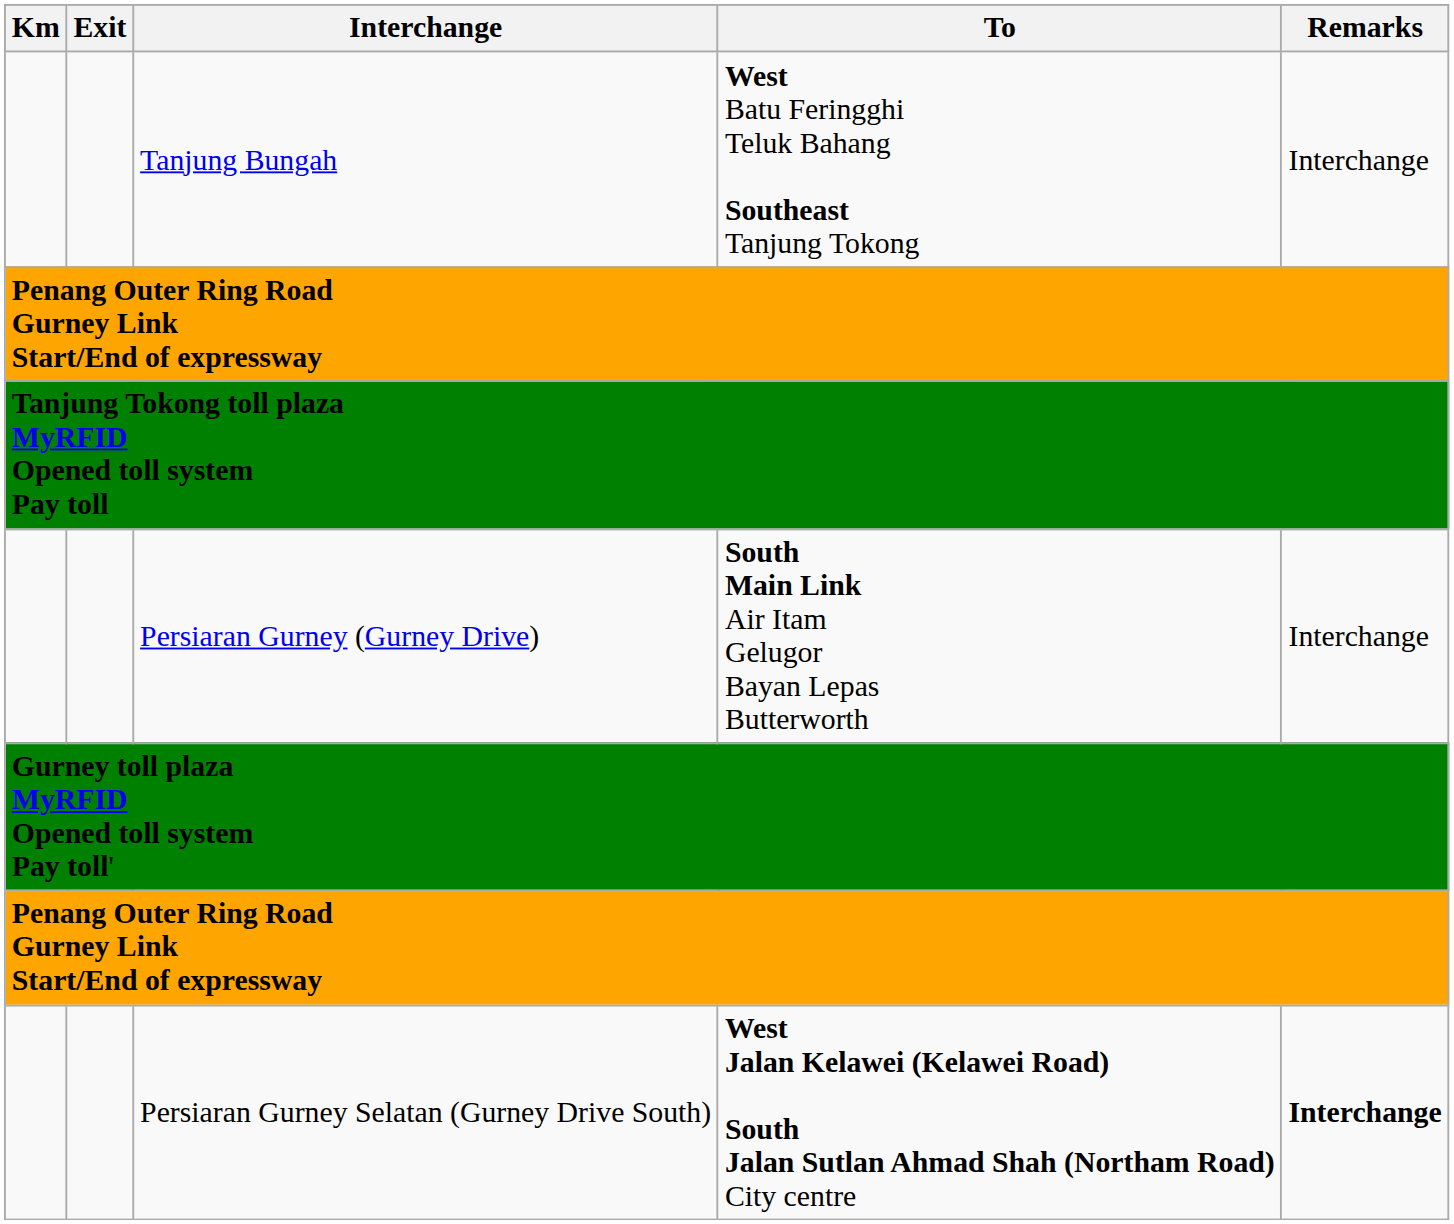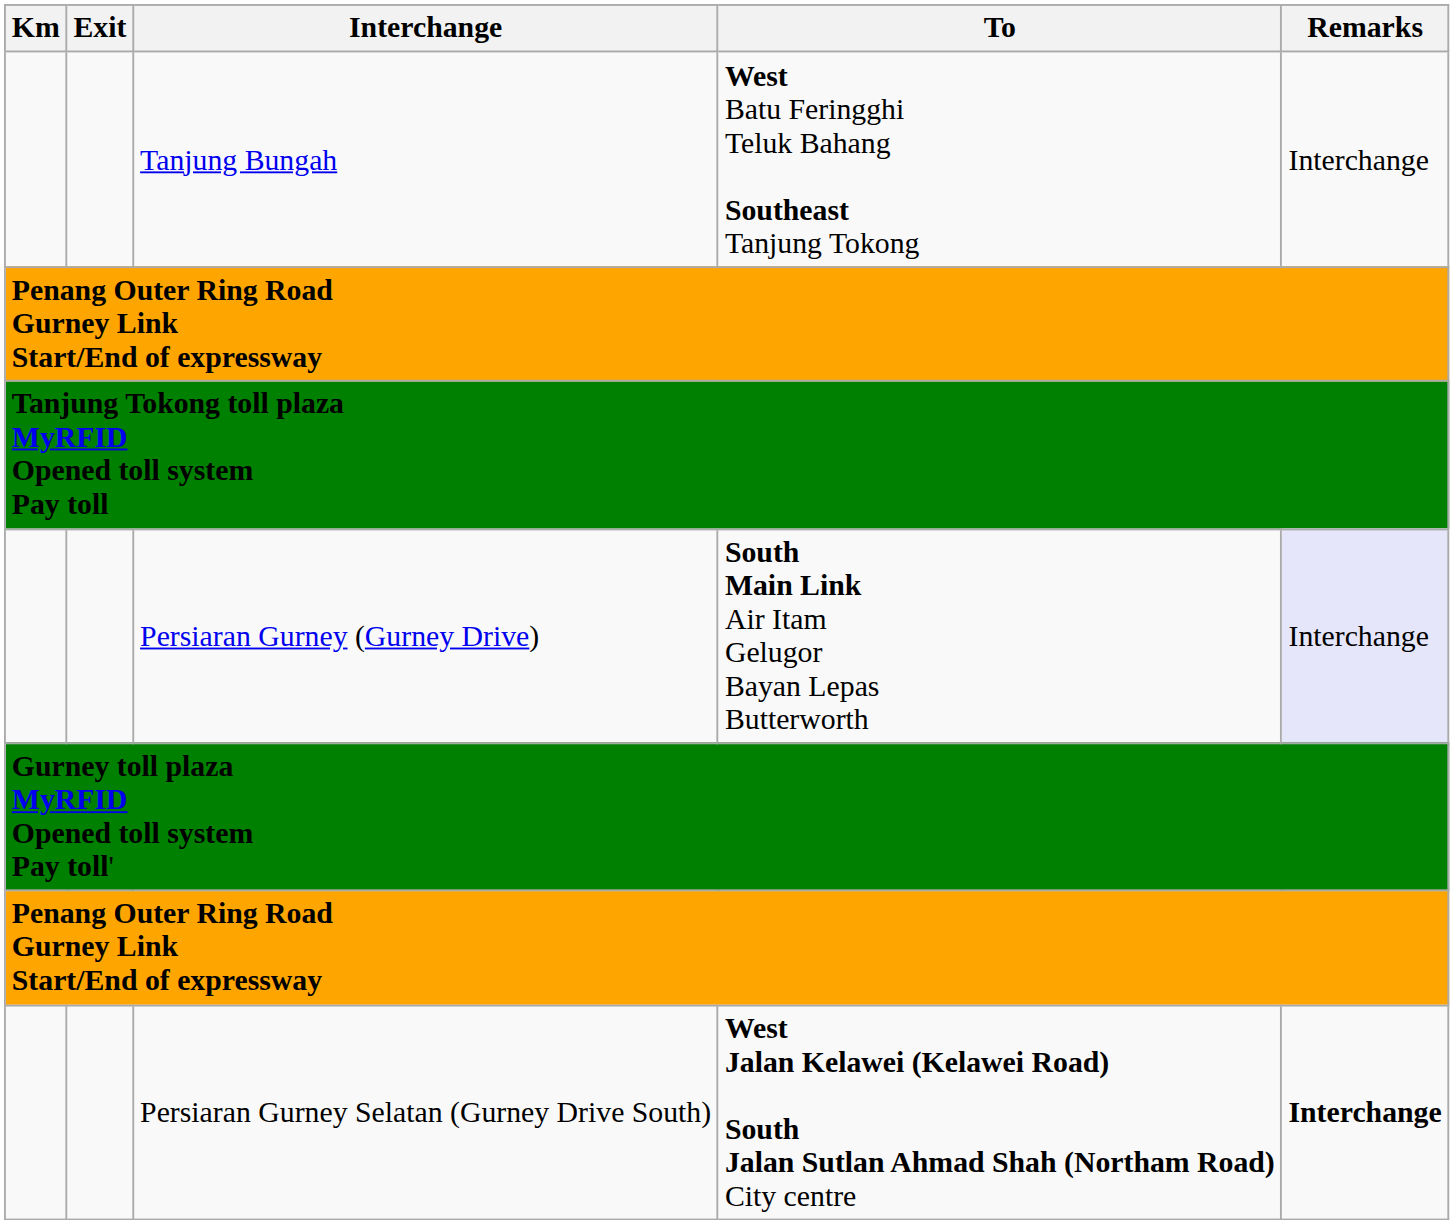(1359, 635) no background -> (1359, 635) lavender background
